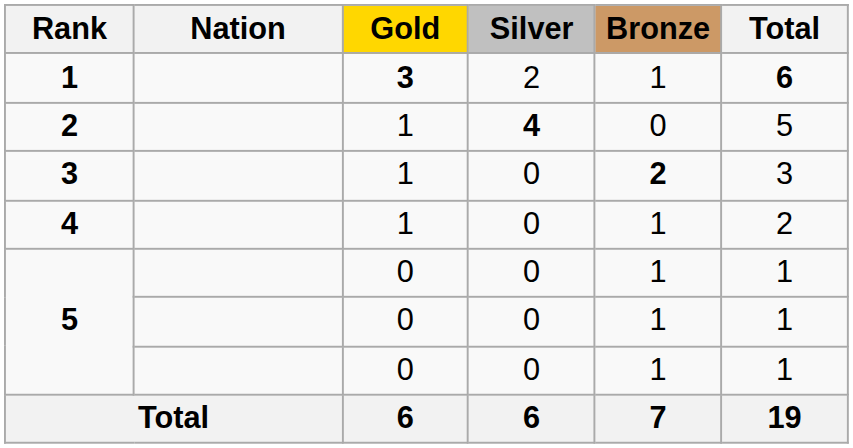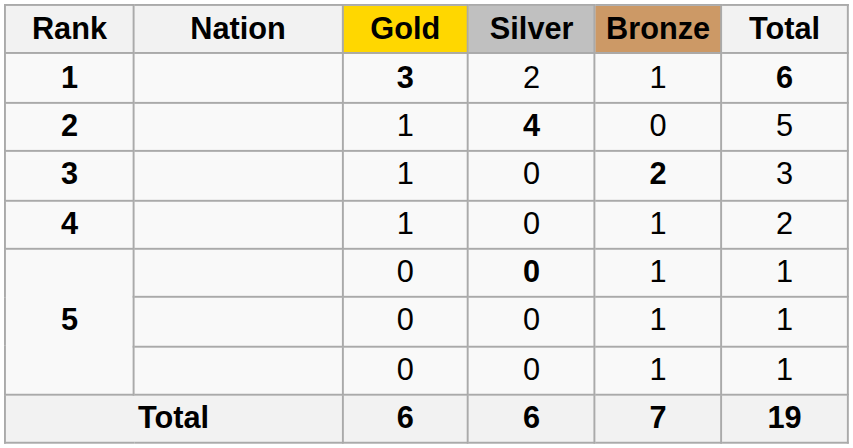(532, 272) normal -> (532, 272) bold
